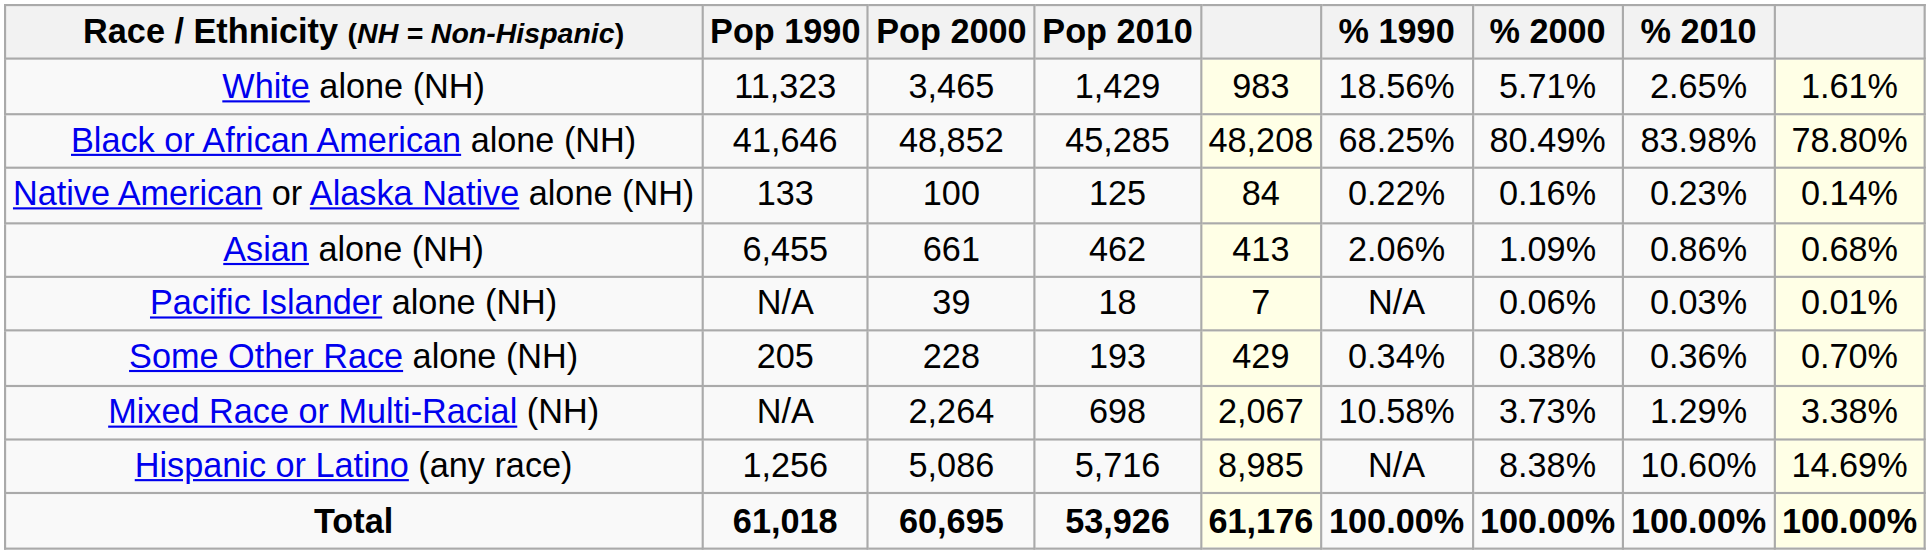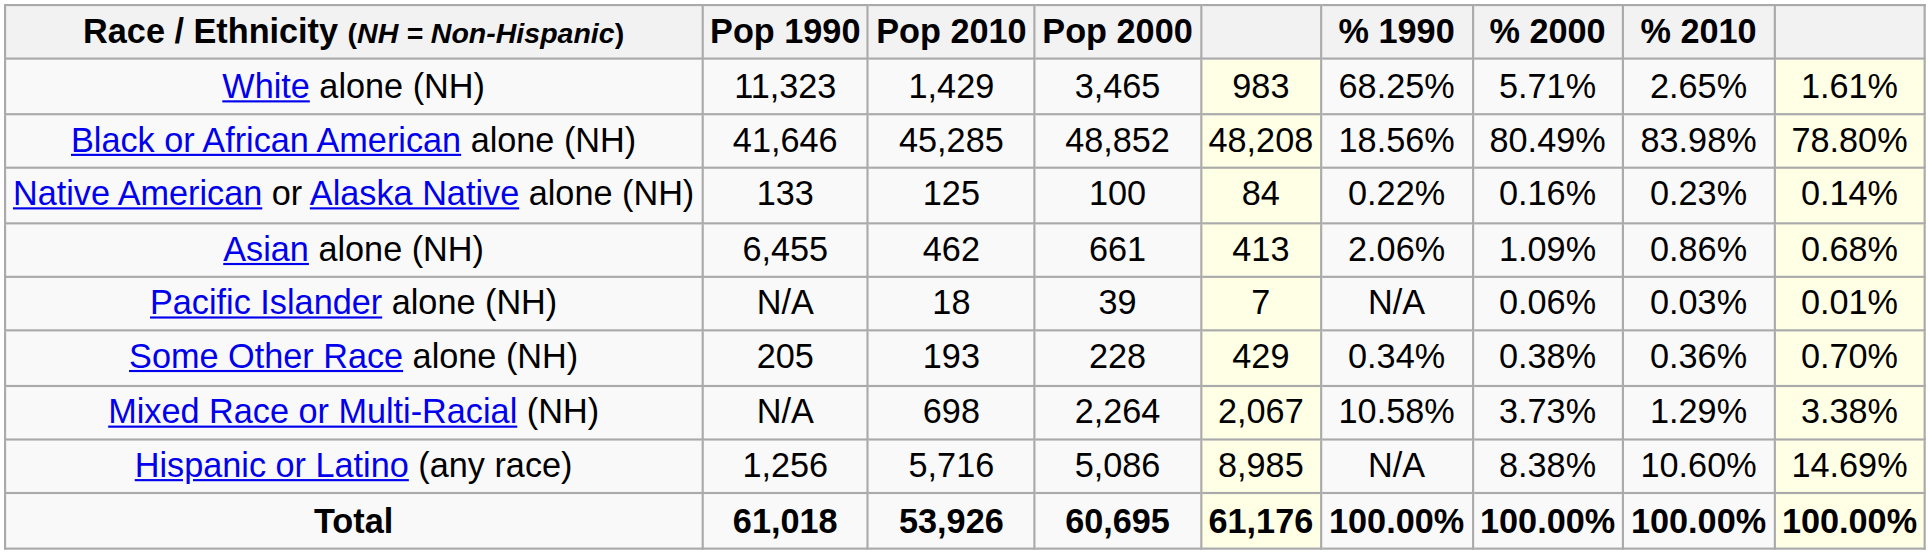columns swapped: (951, 31) <-> (1118, 31)
(1397, 85) 18.56% -> (1397, 85) 68.25%
(1397, 140) 68.25% -> (1397, 140) 18.56%
